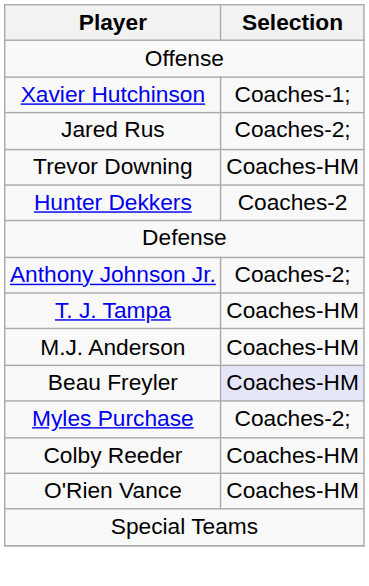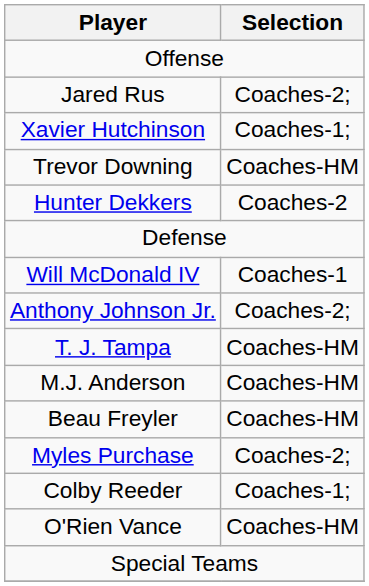rows swapped: (113, 94) <-> (113, 130)
+ row: (113, 274)
(293, 382) lavender background -> (293, 418) no background
(293, 454) Coaches-HM -> (293, 490) Coaches-1;
